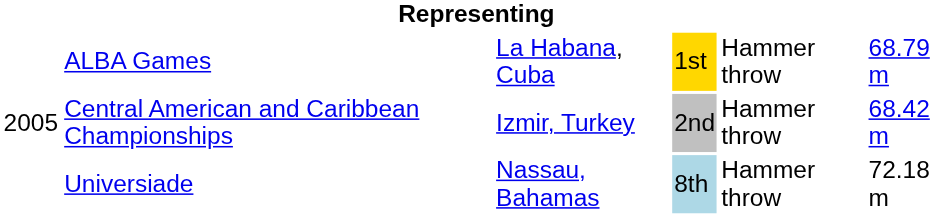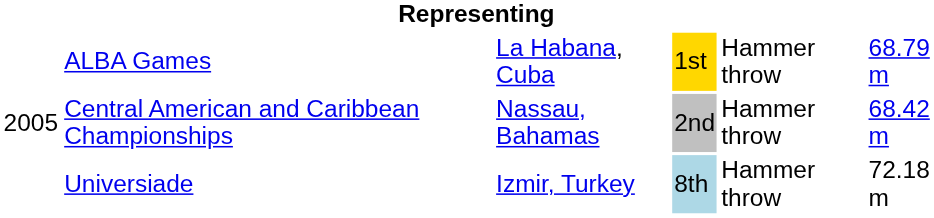(565, 122) Izmir, Turkey -> (548, 122) Nassau, Bahamas
(548, 183) Nassau, Bahamas -> (565, 183) Izmir, Turkey
